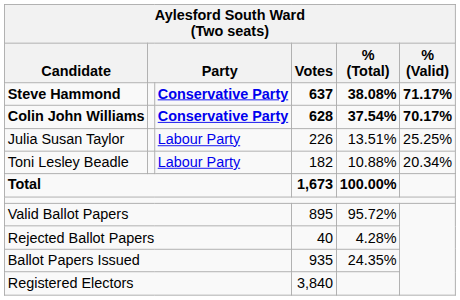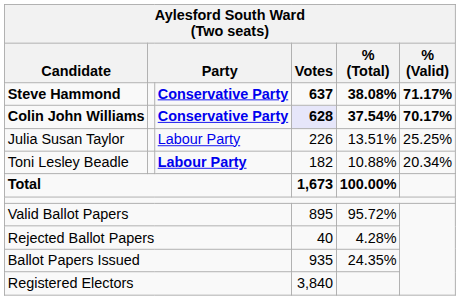(321, 116) no background -> (321, 116) lavender background
(199, 162) normal -> (202, 162) bold
